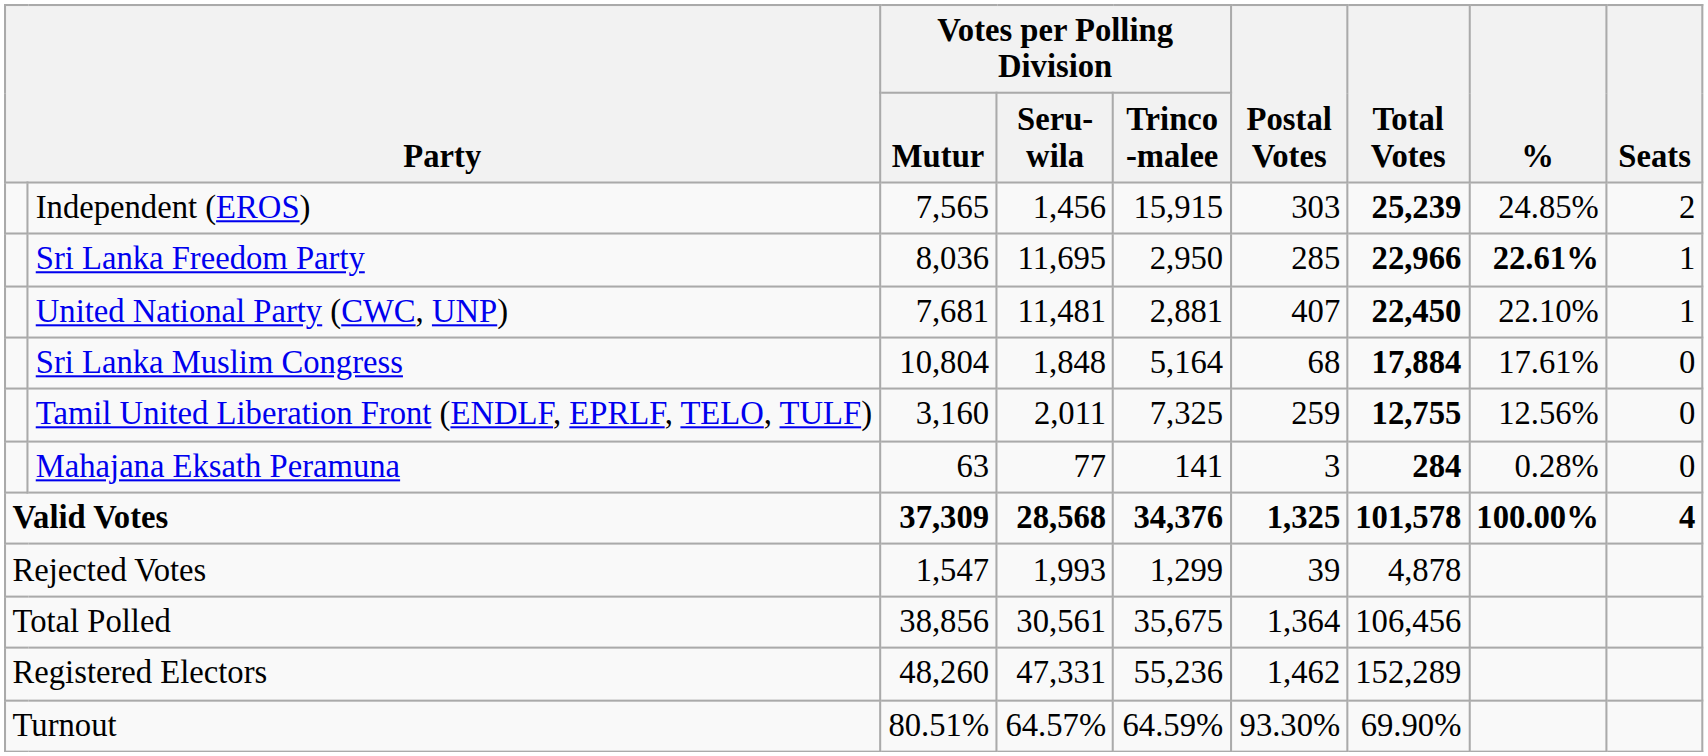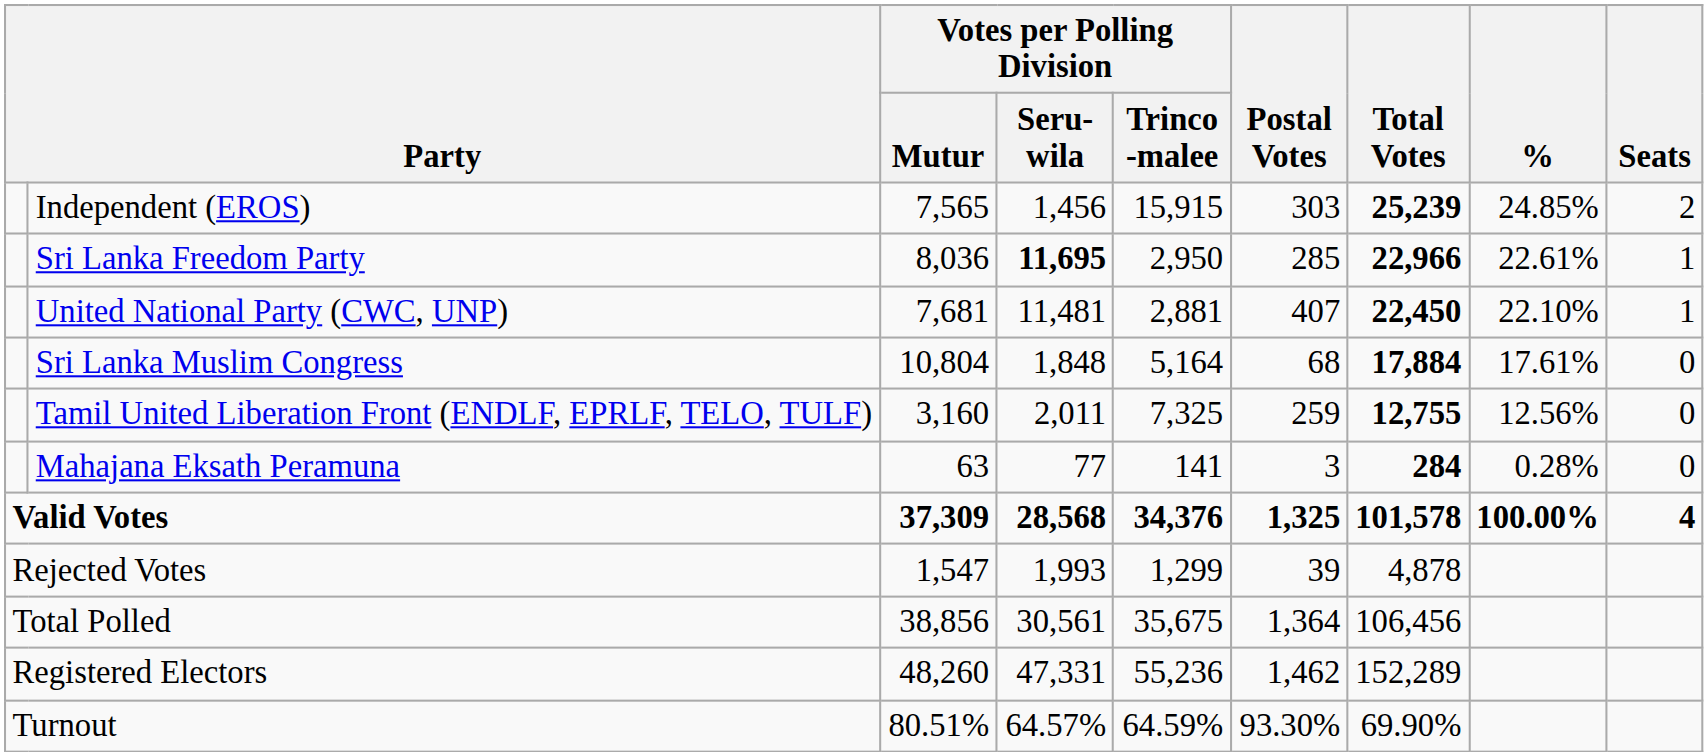(1062, 259) normal -> (1062, 259) bold
(1546, 259) bold -> (1548, 259) normal
